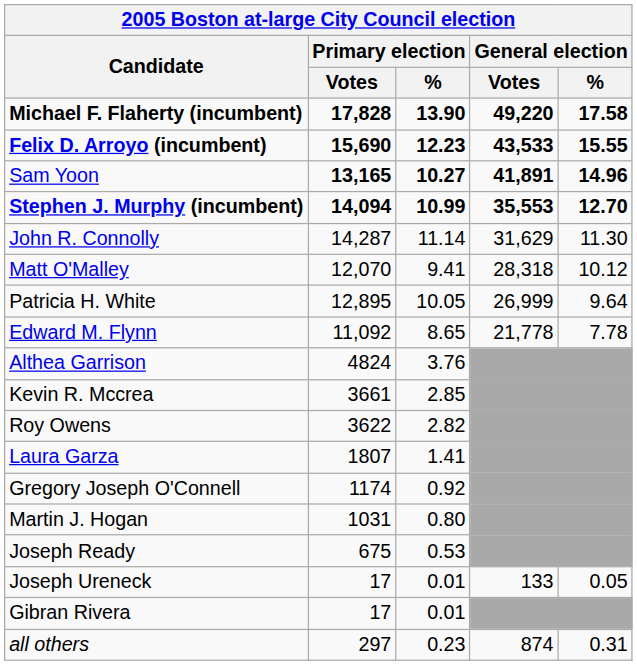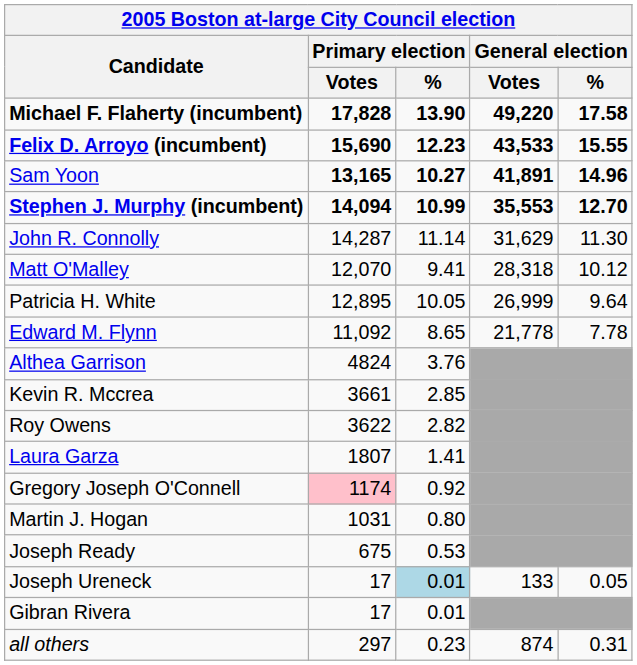(370, 488) no background -> (370, 488) pink background
(446, 581) no background -> (446, 581) lightblue background
